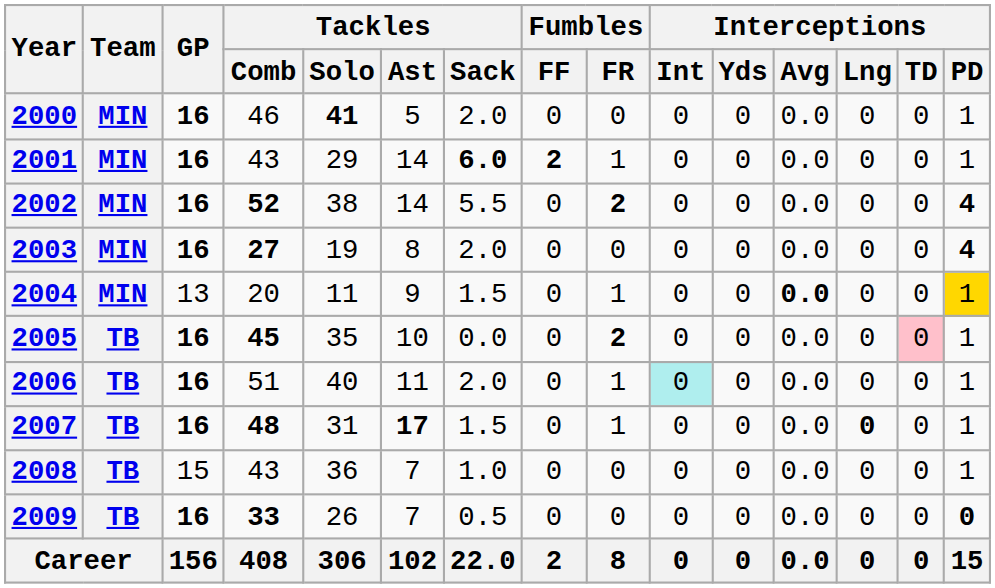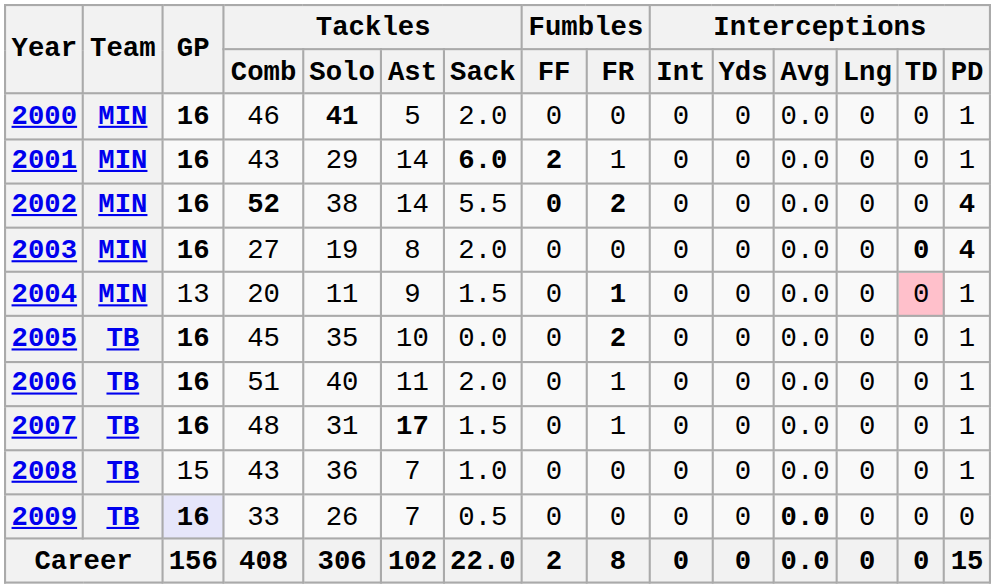(554, 205) normal -> (554, 205) bold
(264, 250) bold -> (264, 250) normal
(921, 250) normal -> (921, 250) bold
(618, 294) normal -> (618, 294) bold
(805, 294) bold -> (805, 294) normal
(921, 294) no background -> (921, 294) pink background
(967, 294) gold background -> (967, 294) no background
(264, 339) bold -> (264, 339) normal
(921, 339) pink background -> (921, 339) no background
(681, 383) paleturquoise background -> (681, 383) no background
(264, 428) bold -> (264, 428) normal
(867, 428) bold -> (867, 428) normal
(193, 517) no background -> (193, 517) lavender background
(264, 517) bold -> (264, 517) normal
(805, 517) normal -> (805, 517) bold
(967, 517) bold -> (967, 517) normal
